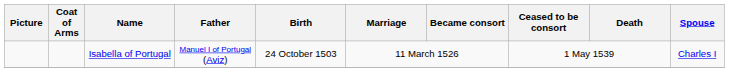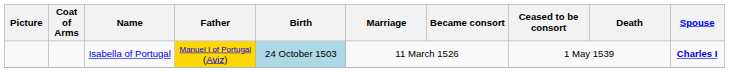(215, 54) no background -> (215, 54) gold background
(301, 54) no background -> (301, 54) lightblue background
(697, 54) normal -> (697, 54) bold
